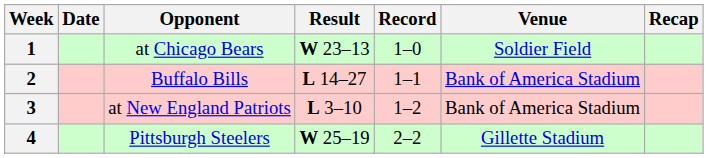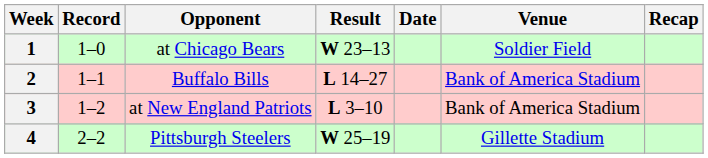columns swapped: (81, 19) <-> (407, 19)
